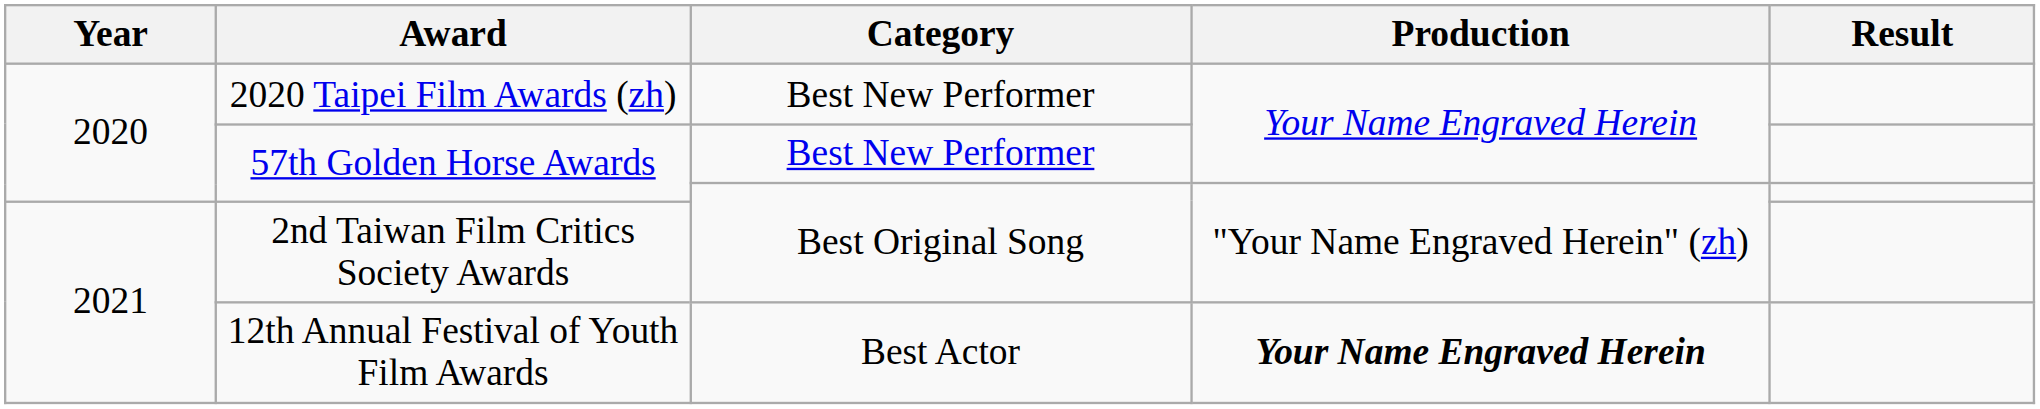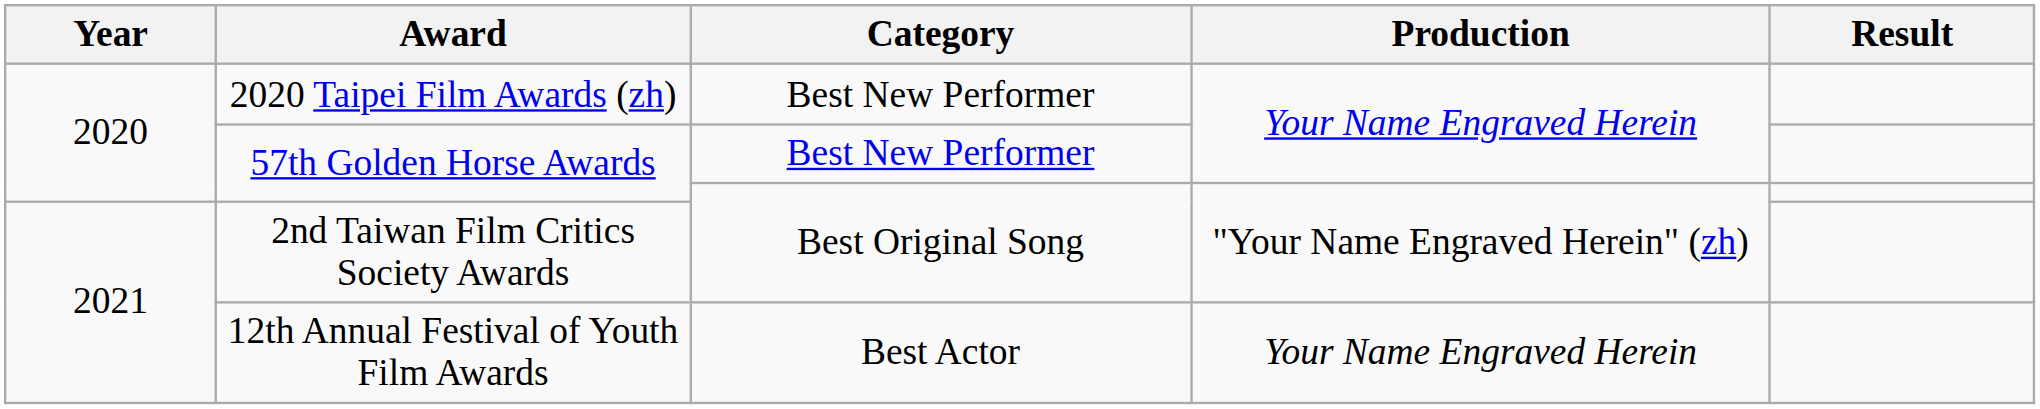(1481, 352) bold -> (1481, 352) normal
